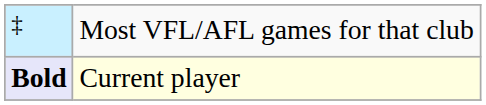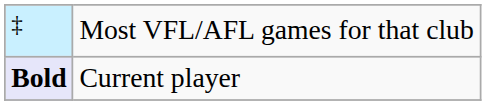(160, 77) lightyellow background -> (160, 77) no background
